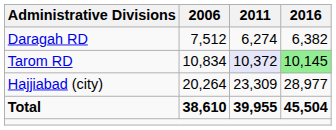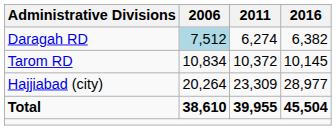(208, 38) no background -> (208, 38) lightblue background
(255, 61) lavender background -> (255, 61) no background
(306, 61) lightgreen background -> (306, 61) no background
